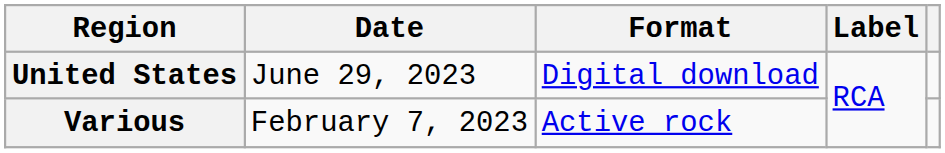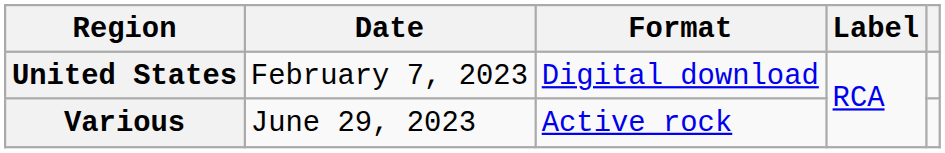(363, 76) June 29, 2023 -> (389, 76) February 7, 2023
(389, 123) February 7, 2023 -> (363, 123) June 29, 2023
